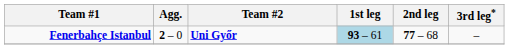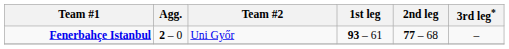(214, 35) bold -> (212, 35) normal
(365, 35) lightblue background -> (365, 35) no background
